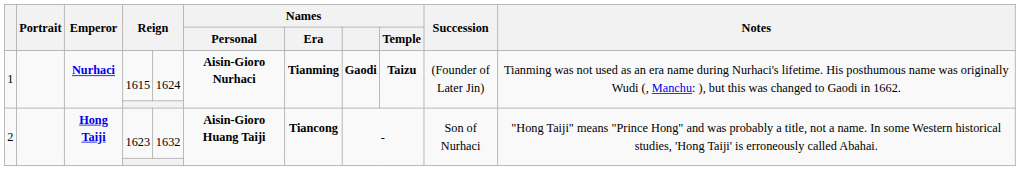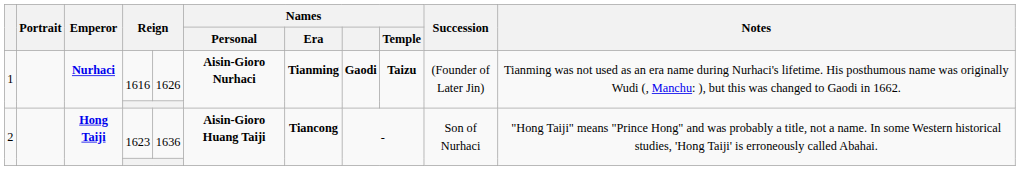(138, 84) 1615 -> (138, 84) 1616
(168, 84) 1624 -> (168, 84) 1626
(168, 142) 1632 -> (168, 142) 1636
